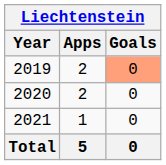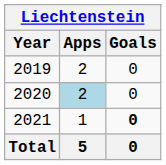(133, 69) lightsalmon background -> (133, 69) no background
(83, 95) no background -> (83, 95) lightblue background
(133, 121) normal -> (133, 121) bold
